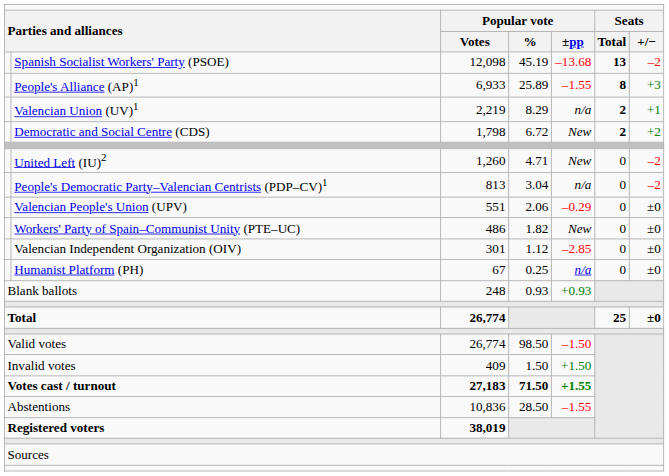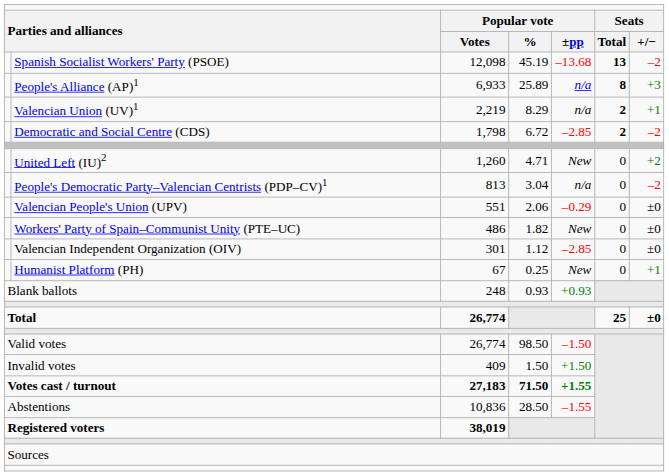(577, 85) –1.55 -> (583, 85) n/a
(580, 132) New -> (577, 132) –2.85
(654, 132) +2 -> (654, 132) –2
(654, 160) –2 -> (654, 160) +2
(583, 270) n/a -> (580, 270) New
(654, 270) ±0 -> (654, 270) +1
